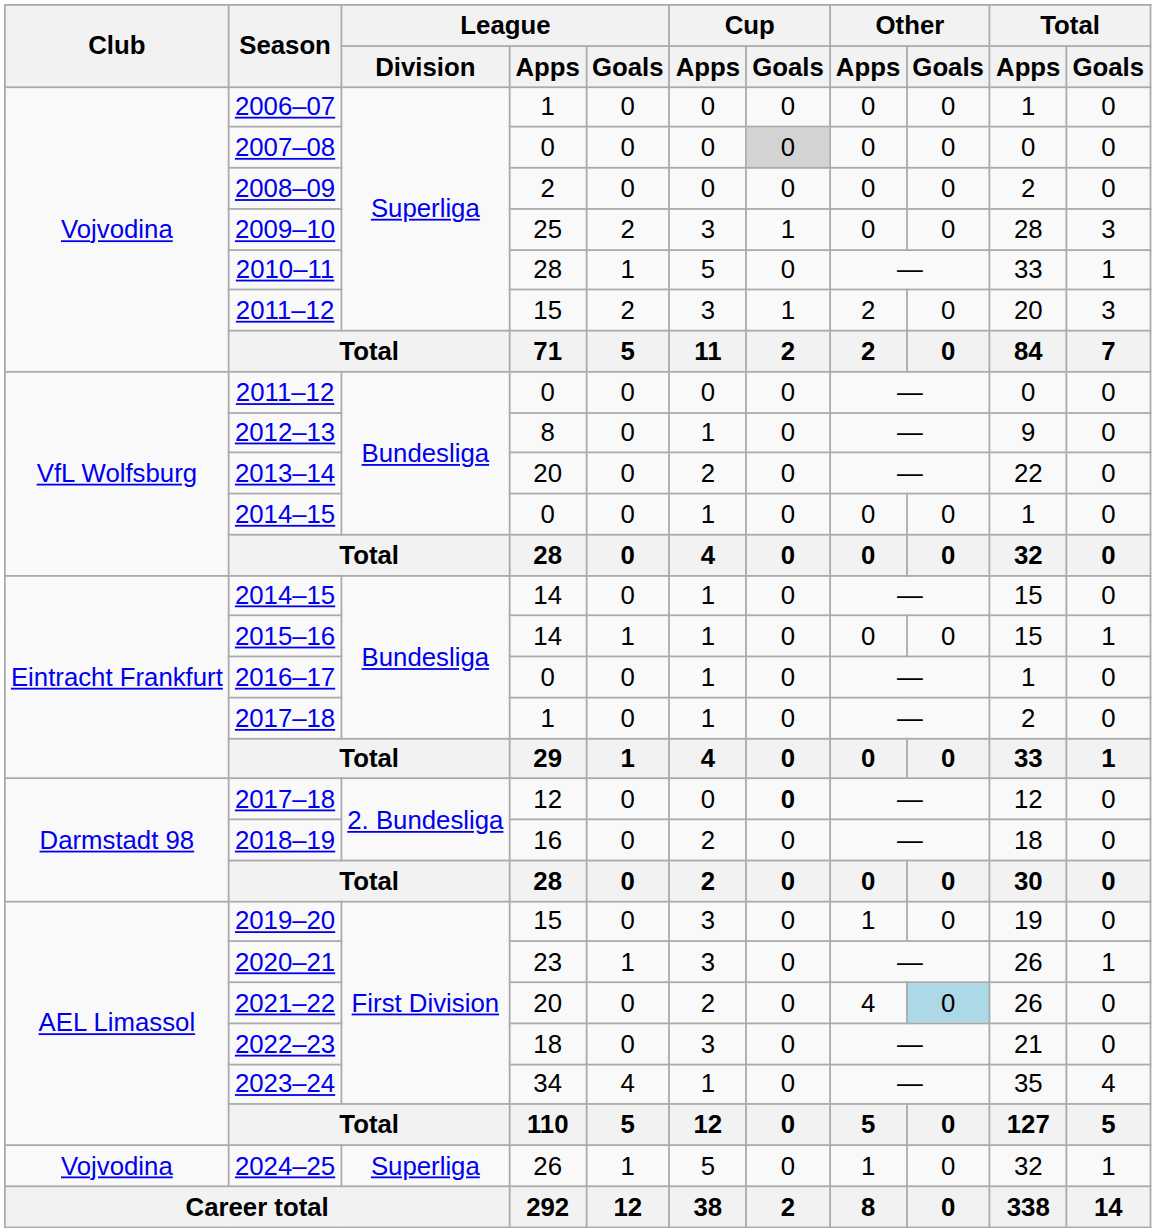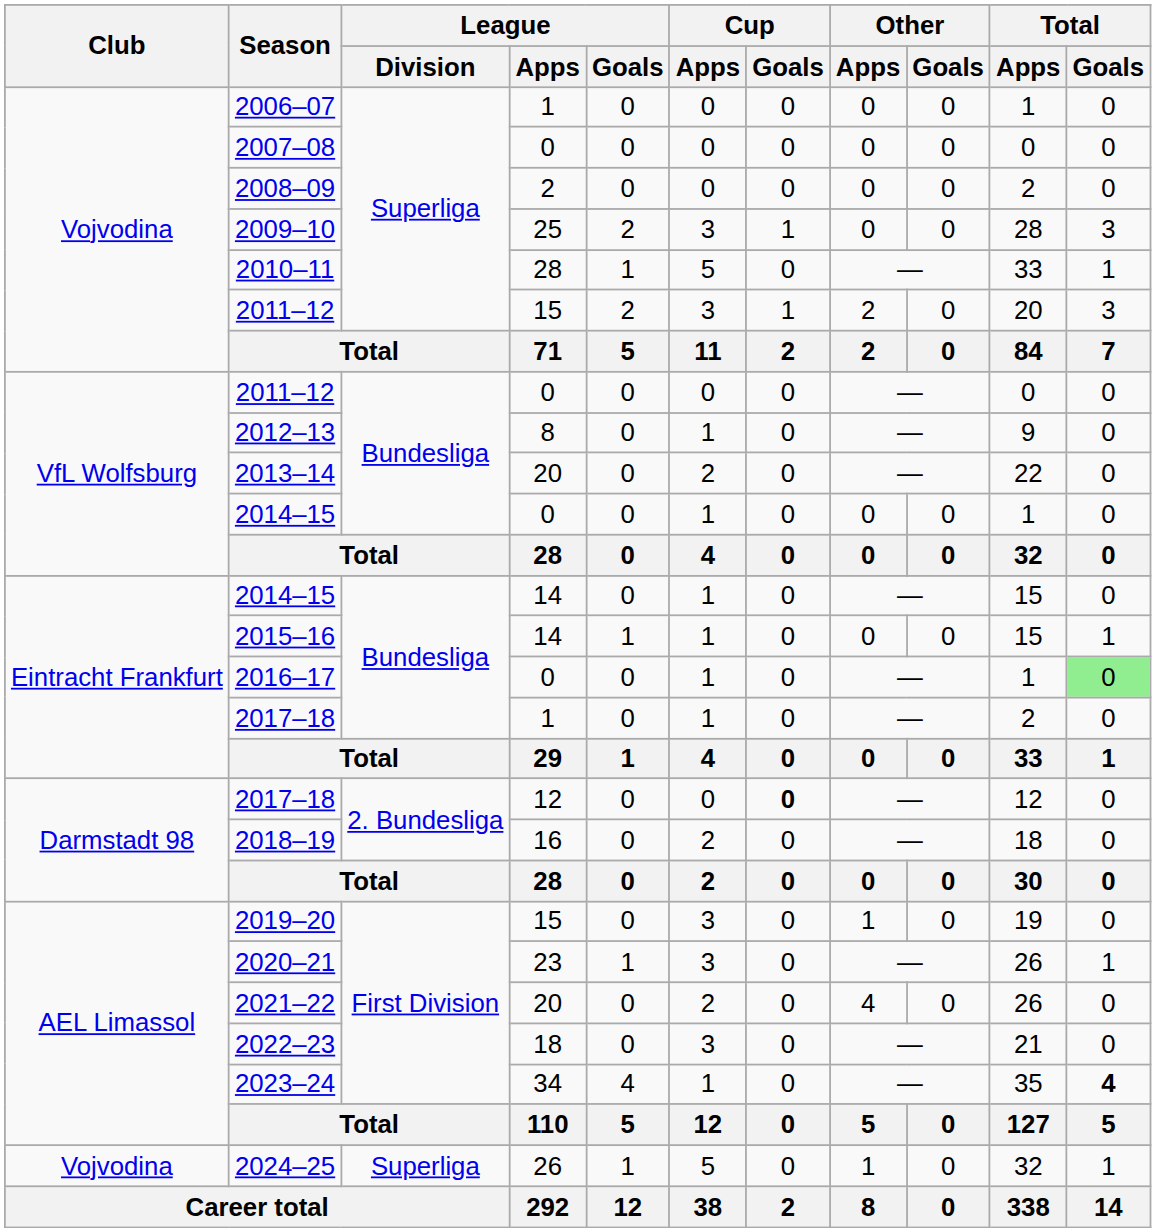(788, 148) lightgrey background -> (788, 148) no background
(1108, 677) no background -> (1108, 677) lightgreen background
(948, 1003) lightblue background -> (948, 1003) no background
(1108, 1084) normal -> (1108, 1084) bold
